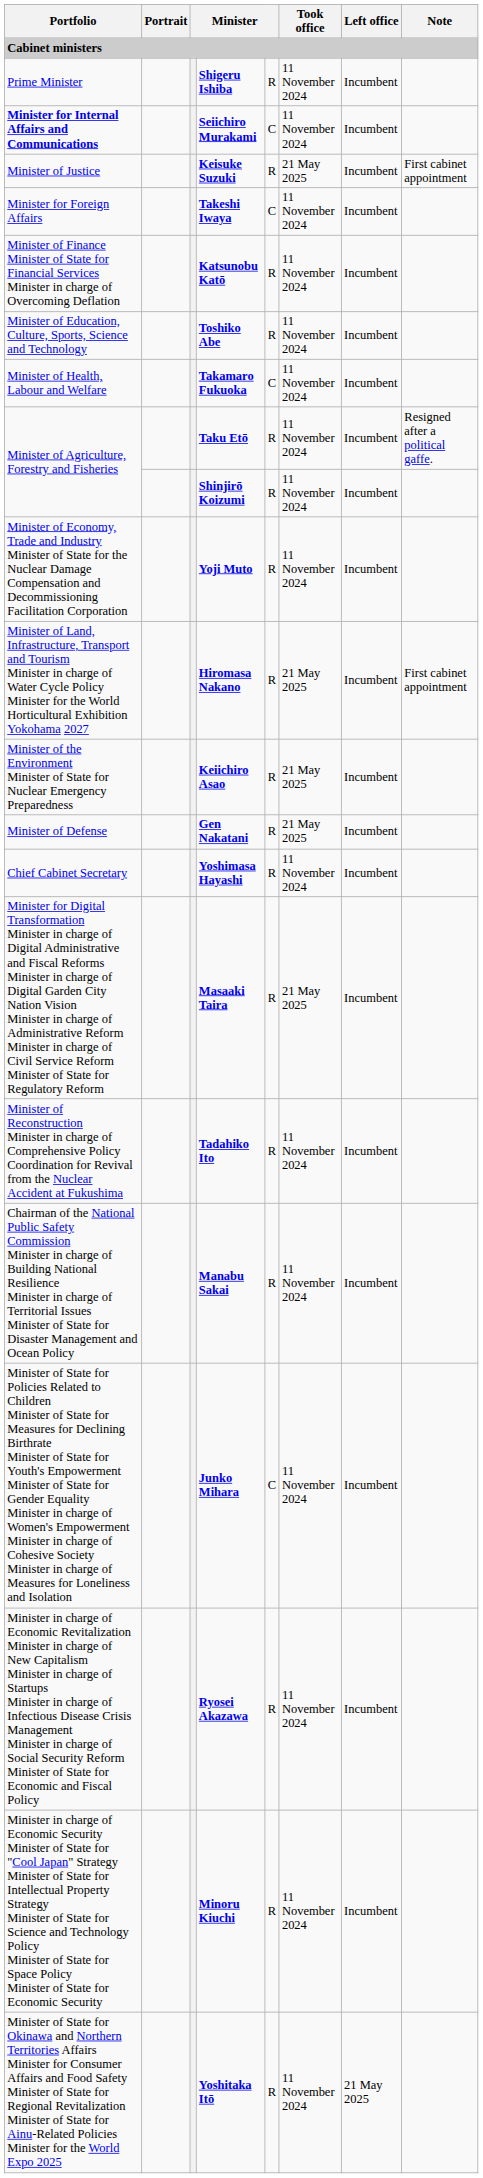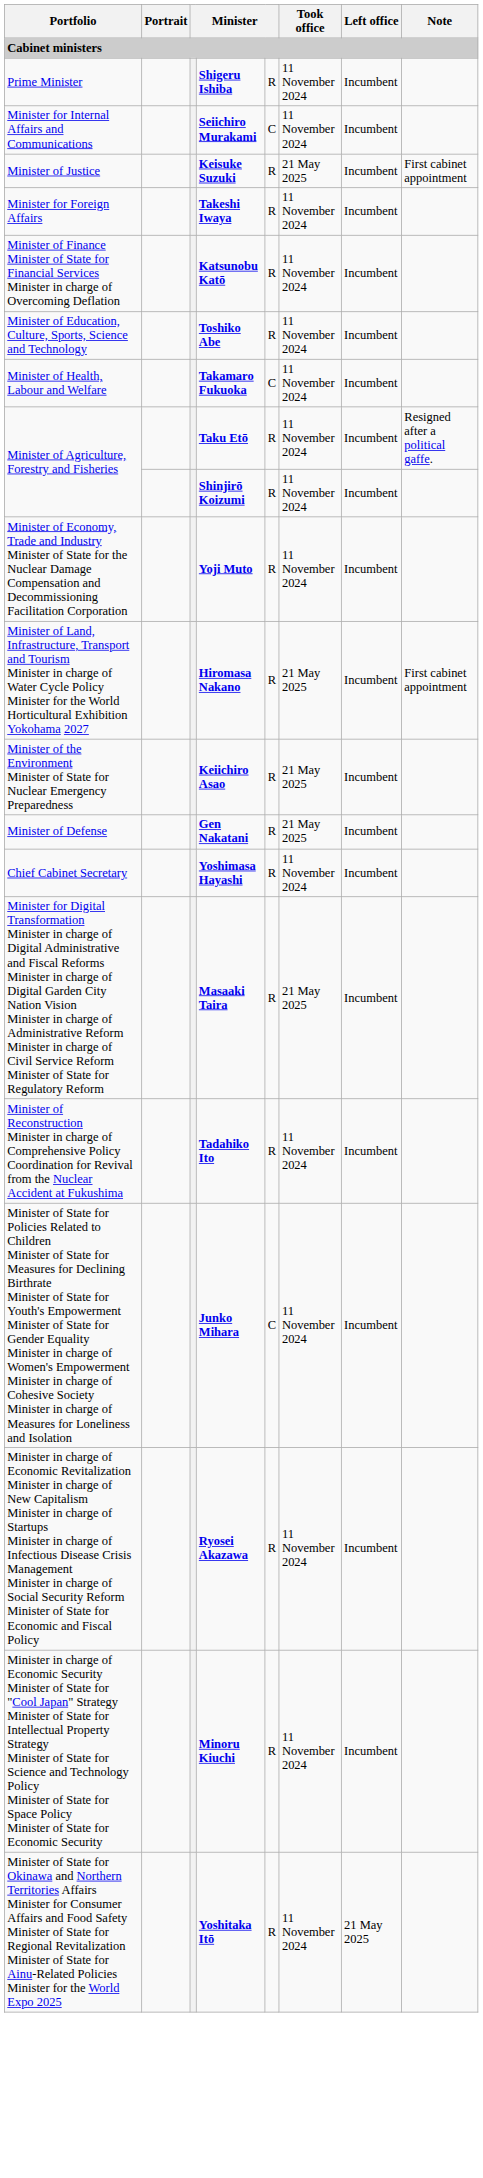(63, 129) bold -> (58, 129) normal
(272, 211) C -> (272, 211) R
- row: (221, 1283)
